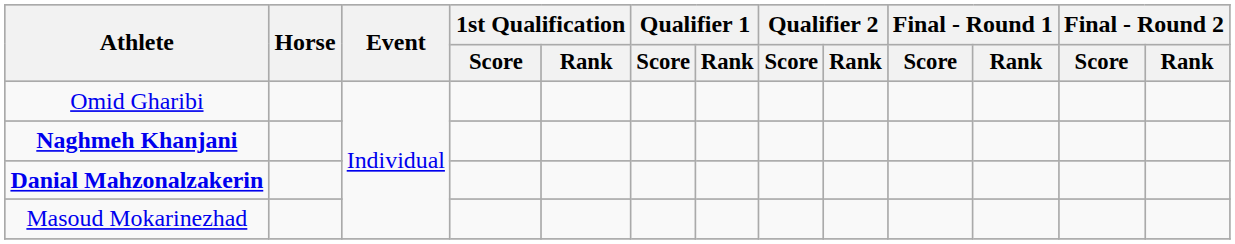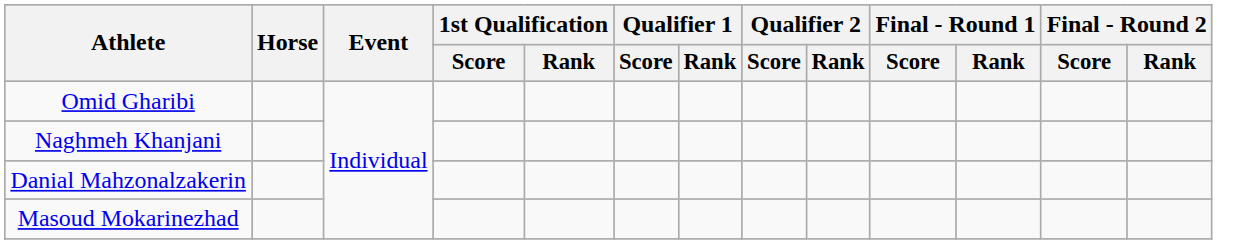(137, 140) bold -> (128, 140) normal
(137, 180) bold -> (128, 180) normal
